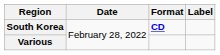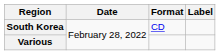(158, 27) bold -> (158, 27) normal
